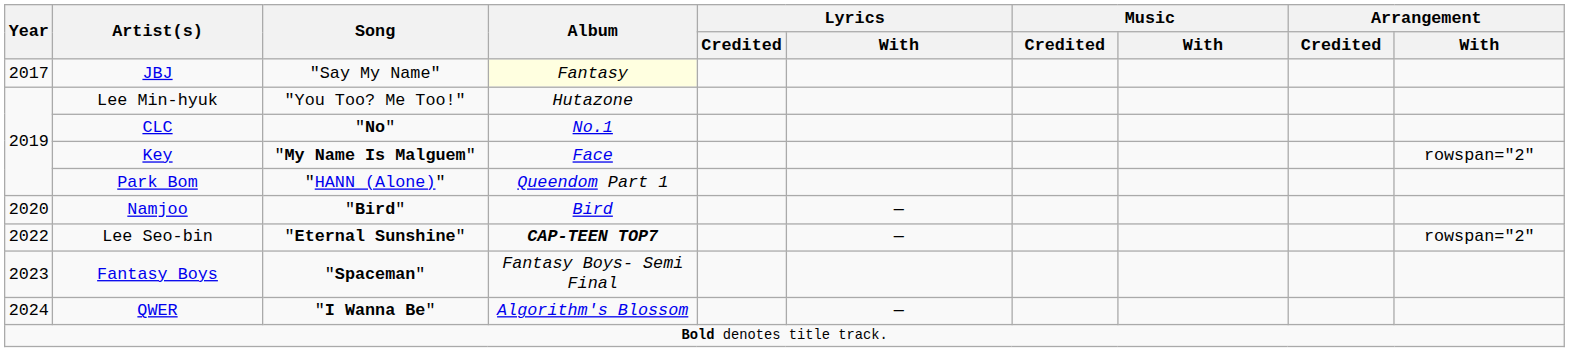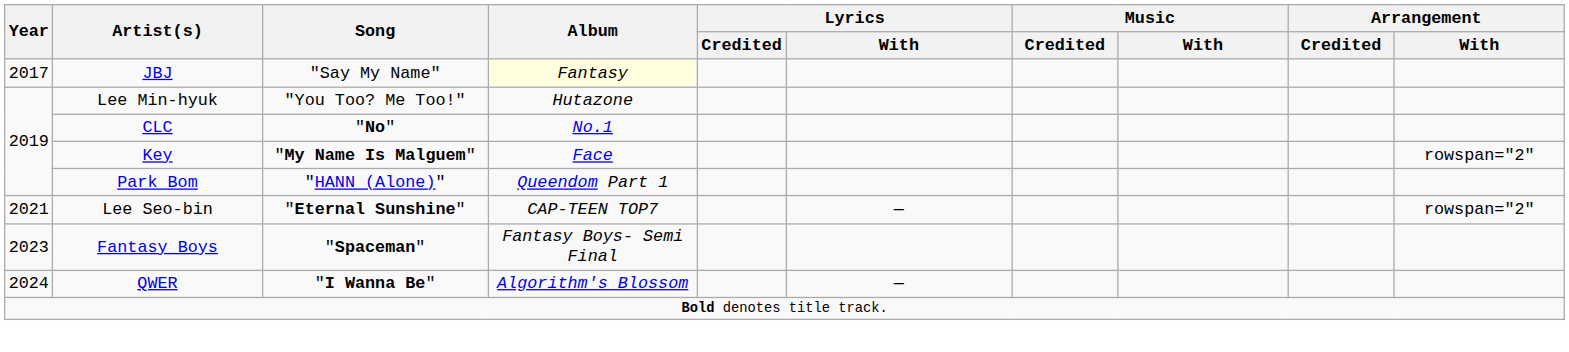- row: (158, 210)
(29, 237) 2022 -> (29, 210) 2021
(593, 237) bold -> (593, 210) normal
